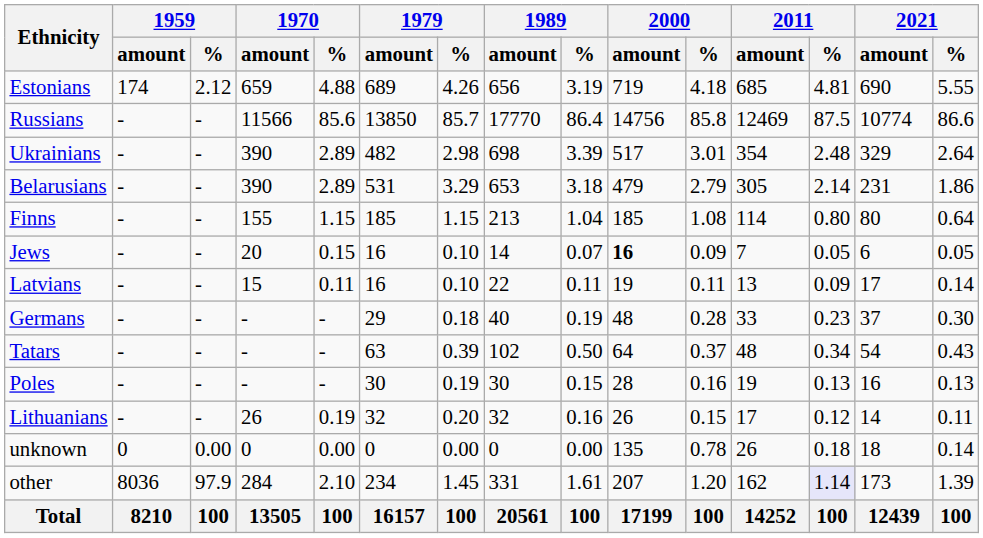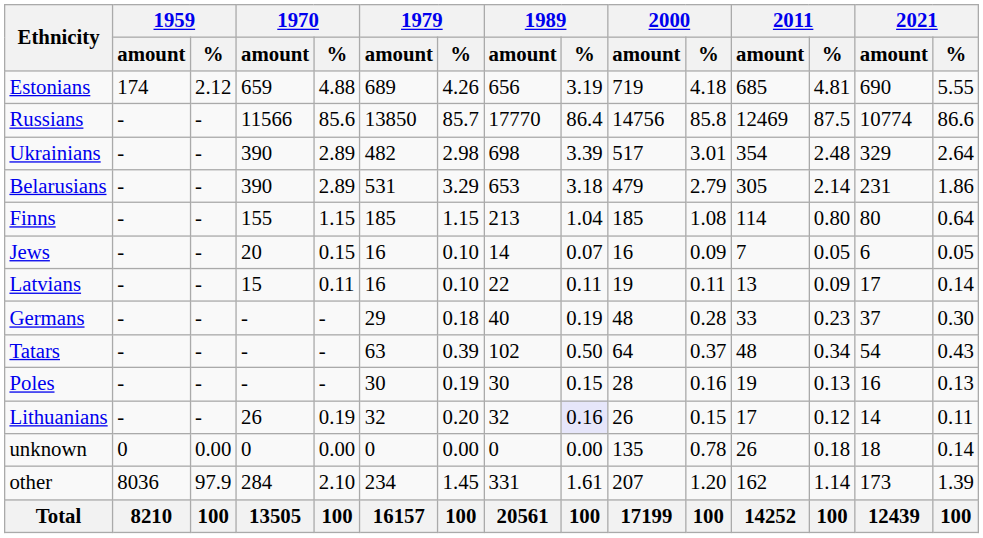(623, 251) bold -> (623, 251) normal
(585, 416) no background -> (585, 416) lavender background
(832, 482) lavender background -> (832, 482) no background
